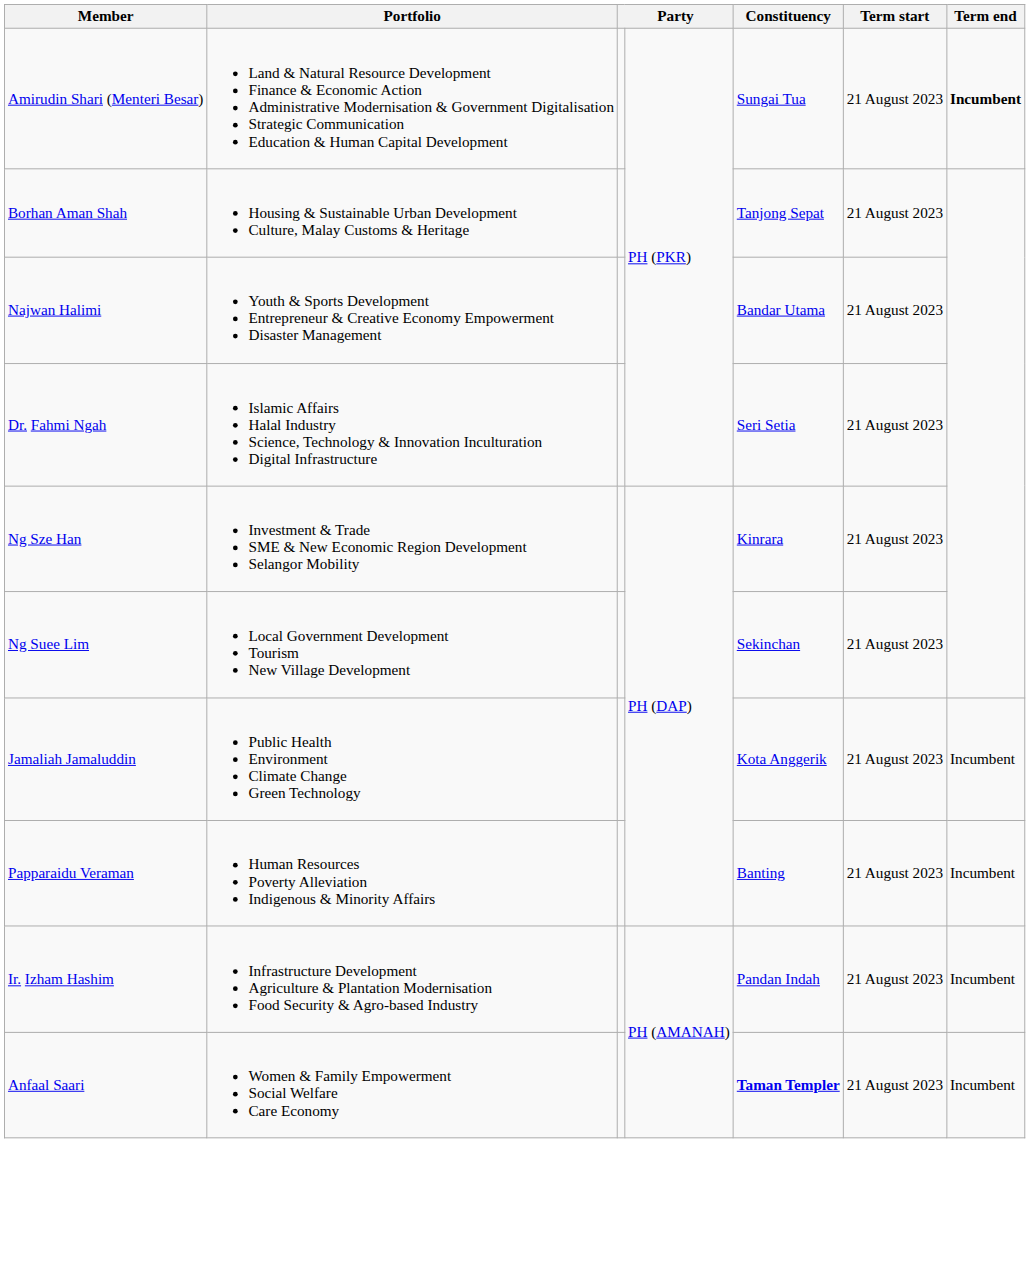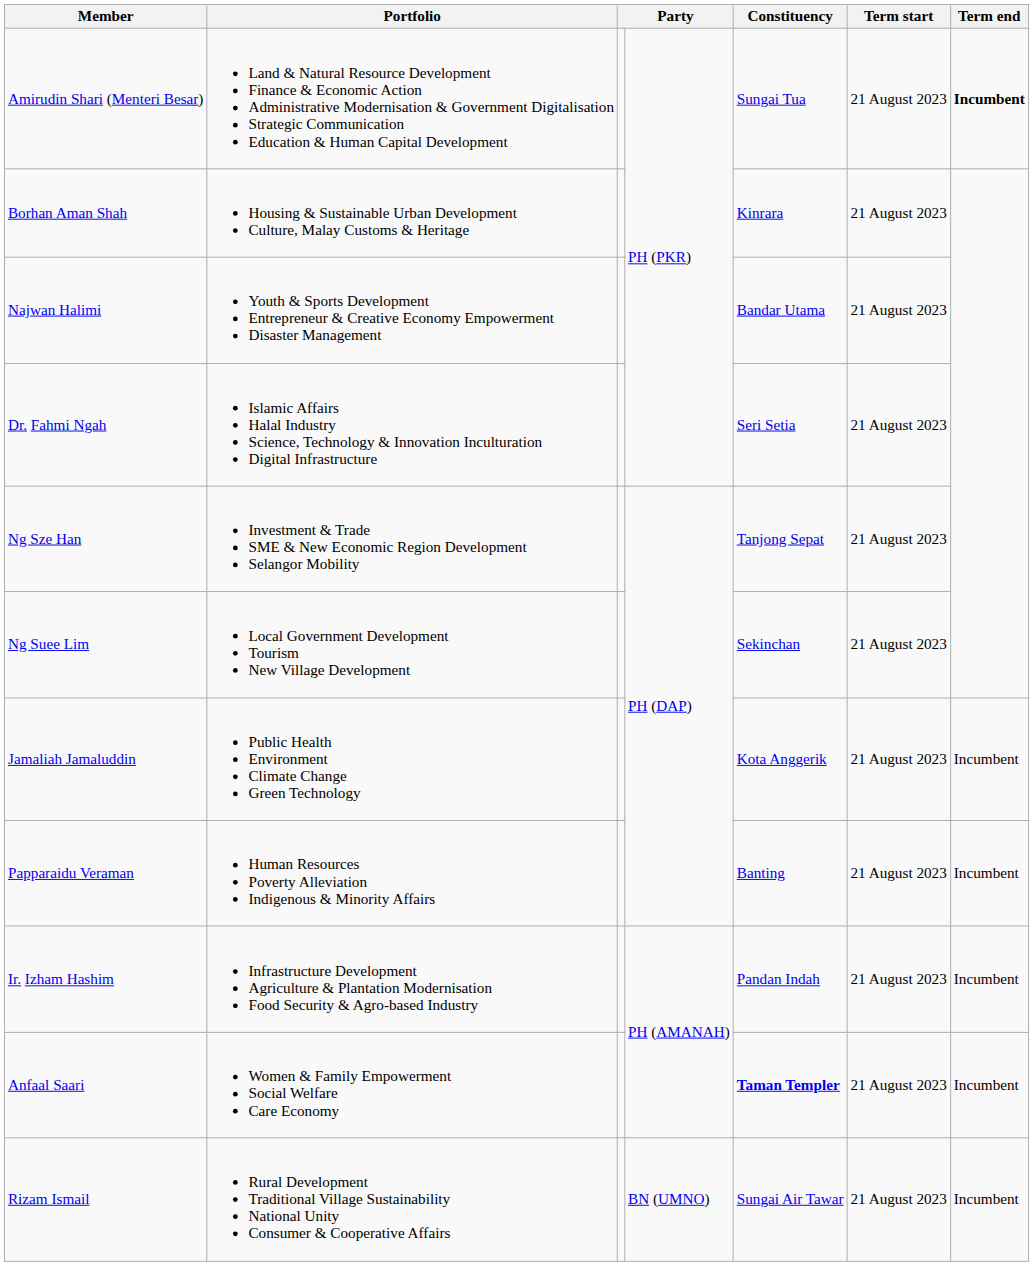(780, 212) Tanjong Sepat -> (760, 212) Kinrara
(760, 538) Kinrara -> (780, 538) Tanjong Sepat
+ row: (49, 1199)
